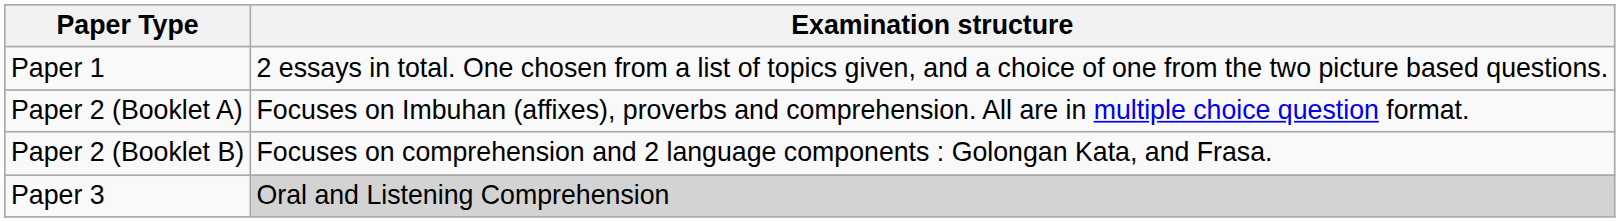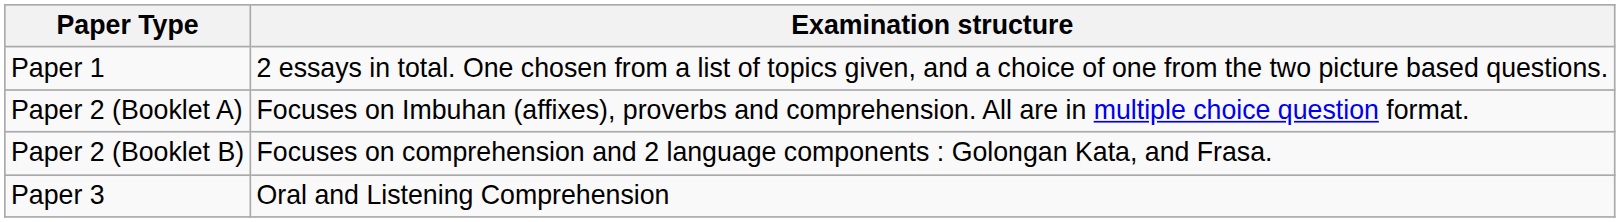(463, 195) lightgrey background -> (463, 195) no background
